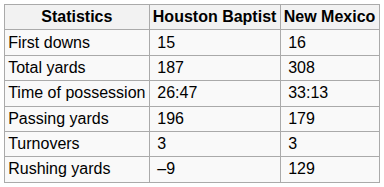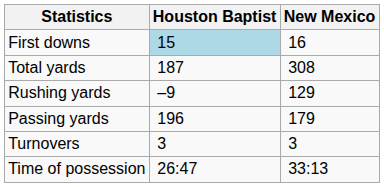(164, 42) no background -> (164, 42) lightblue background
rows swapped: (59, 169) <-> (77, 93)
